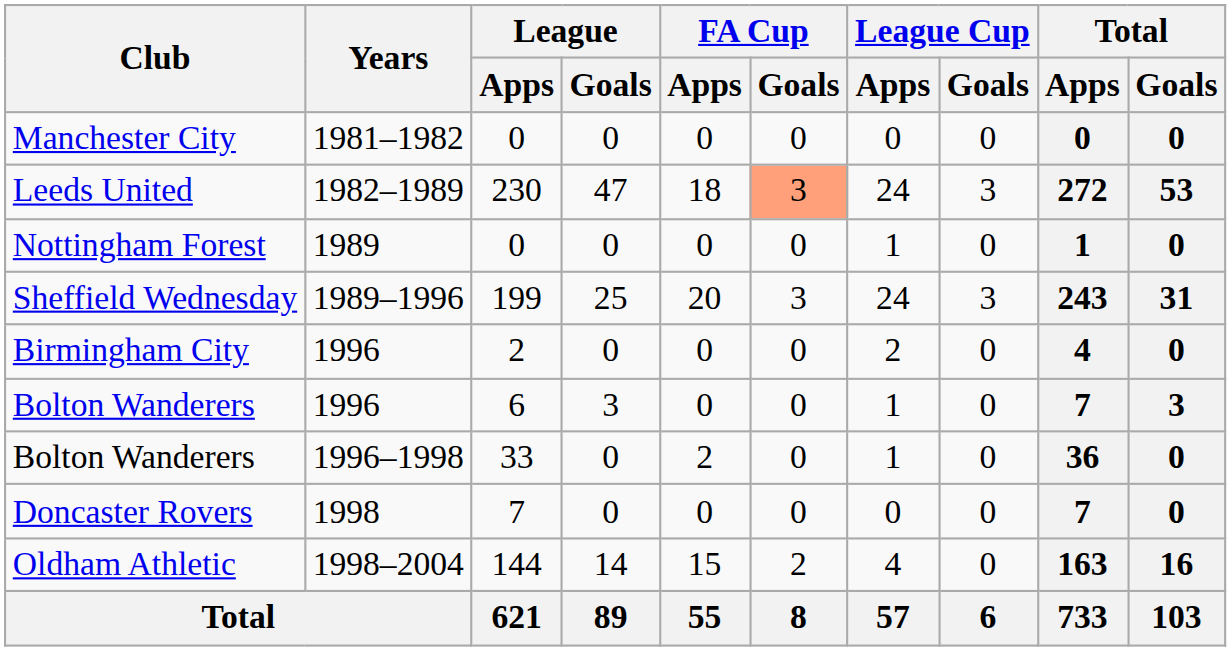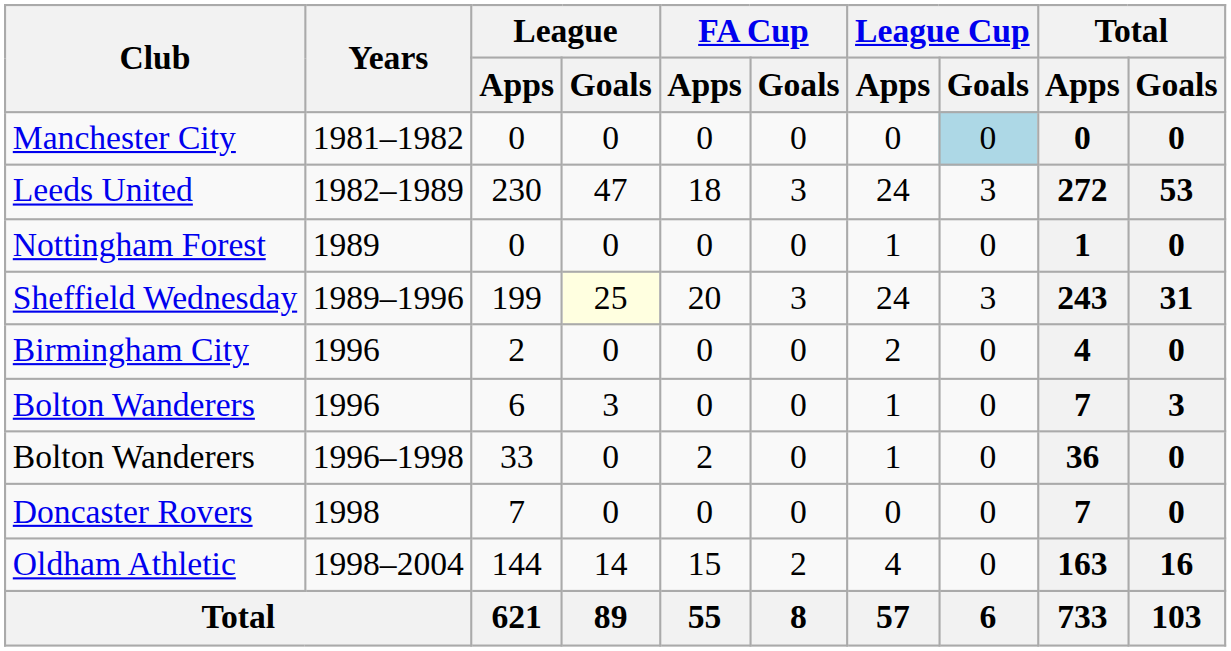(988, 137) no background -> (988, 137) lightblue background
(798, 191) lightsalmon background -> (798, 191) no background
(611, 297) no background -> (611, 297) lightyellow background
